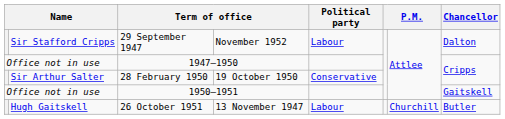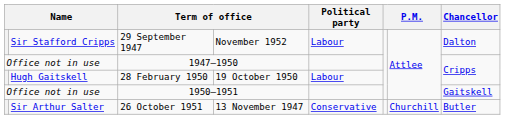(57, 77) Sir Arthur Salter -> (49, 77) Hugh Gaitskell
(344, 77) Conservative -> (327, 77) Labour
(49, 107) Hugh Gaitskell -> (57, 107) Sir Arthur Salter
(327, 107) Labour -> (344, 107) Conservative
